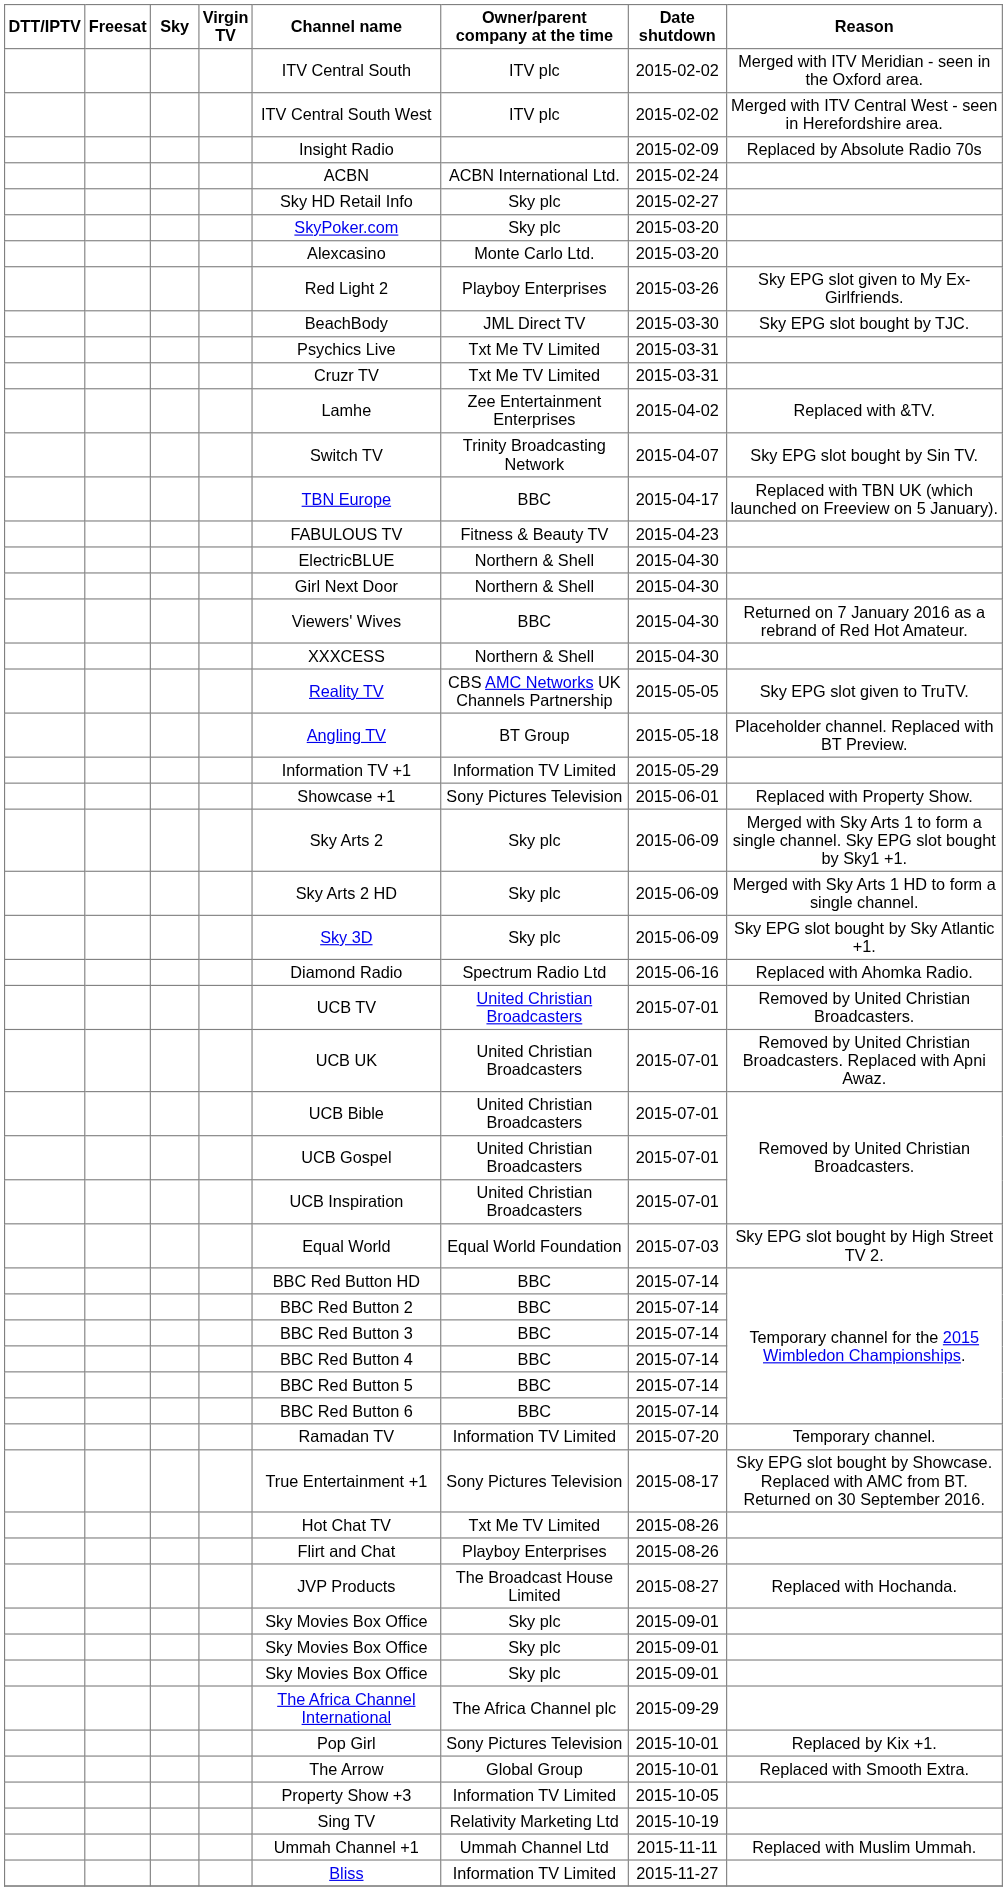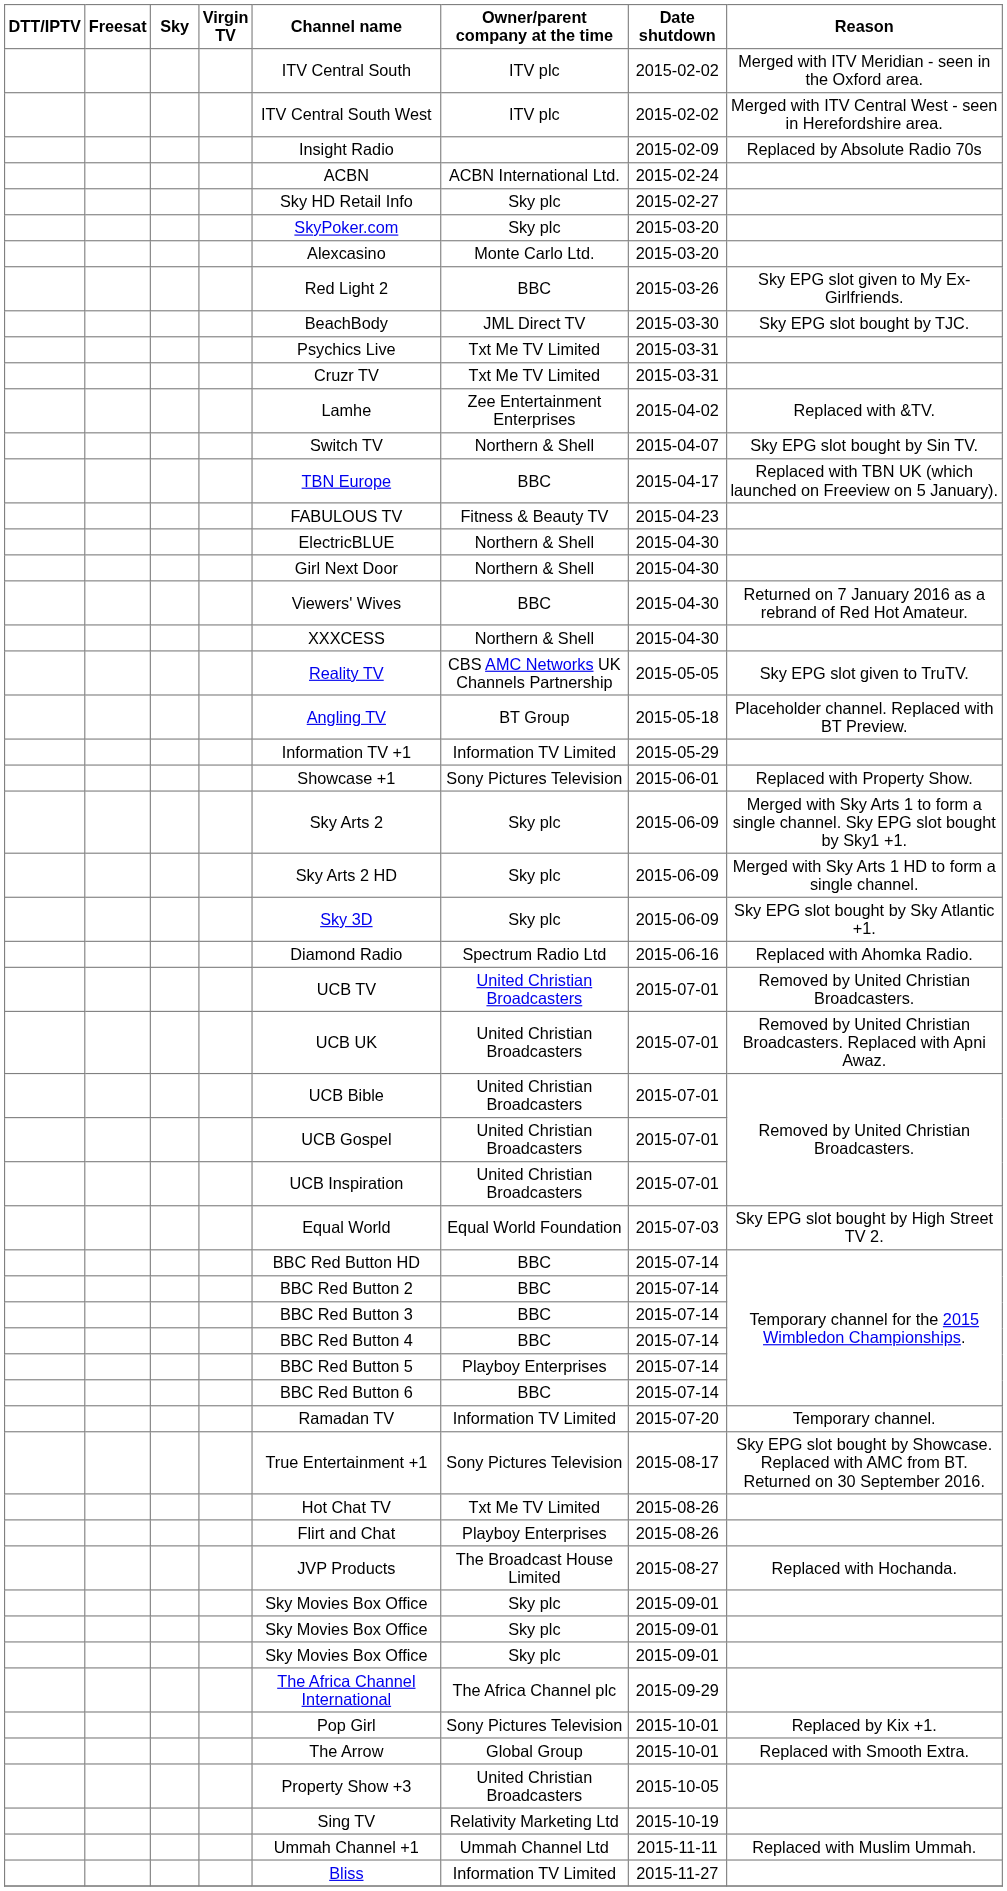(534, 289) Playboy Enterprises -> (534, 289) BBC
(534, 455) Trinity Broadcasting Network -> (534, 446) Northern & Shell
(534, 1385) BBC -> (534, 1367) Playboy Enterprises
(534, 1795) Information TV Limited -> (534, 1786) United Christian Broadcasters
